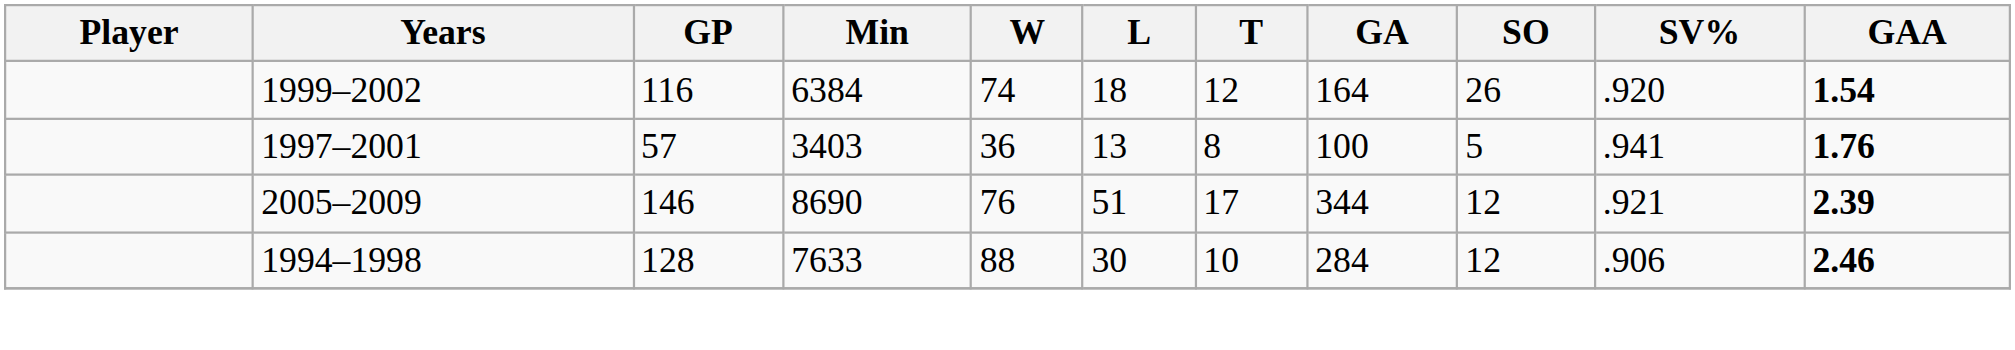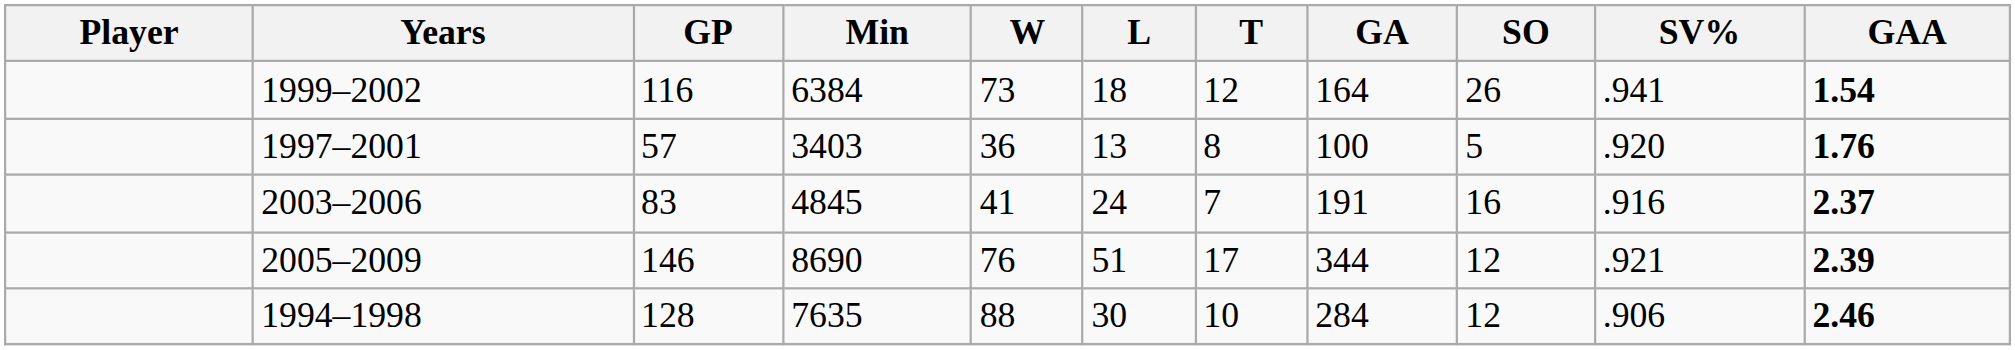(997, 89) 74 -> (997, 89) 73
(1634, 89) .920 -> (1634, 89) .941
(1634, 145) .941 -> (1634, 145) .920
+ row: (341, 202)
(827, 259) 7633 -> (827, 315) 7635
